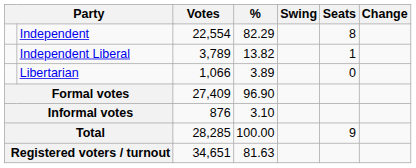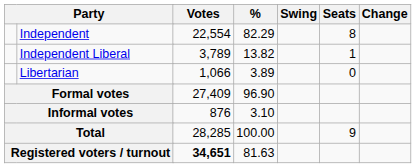(211, 152) normal -> (211, 152) bold
